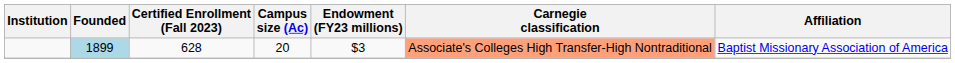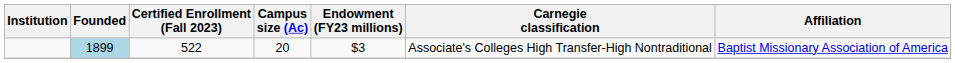(191, 48) 628 -> (191, 48) 522
(560, 48) lightsalmon background -> (560, 48) no background
